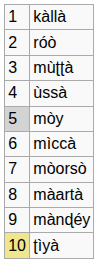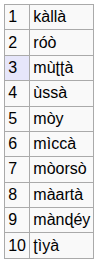(13, 67) no background -> (13, 67) lavender background
(13, 118) lightgrey background -> (13, 118) no background
(17, 245) khaki background -> (17, 245) no background
